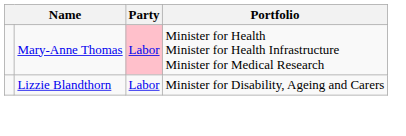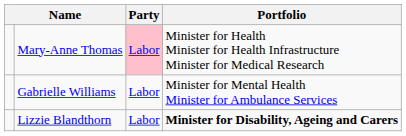+ row: (67, 92)
(275, 85) normal -> (282, 120) bold
